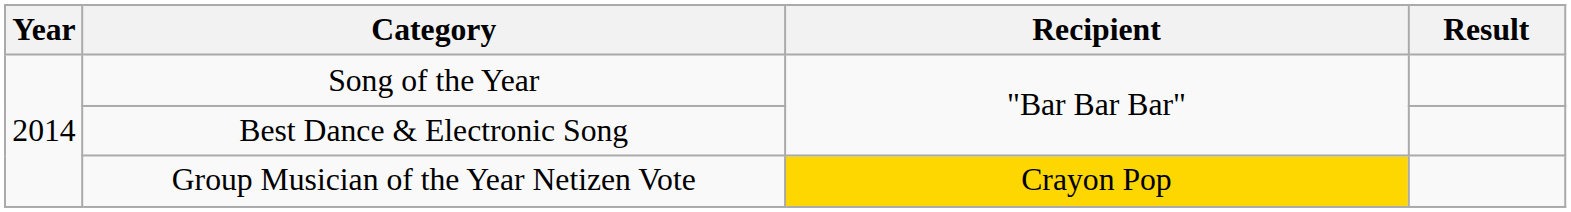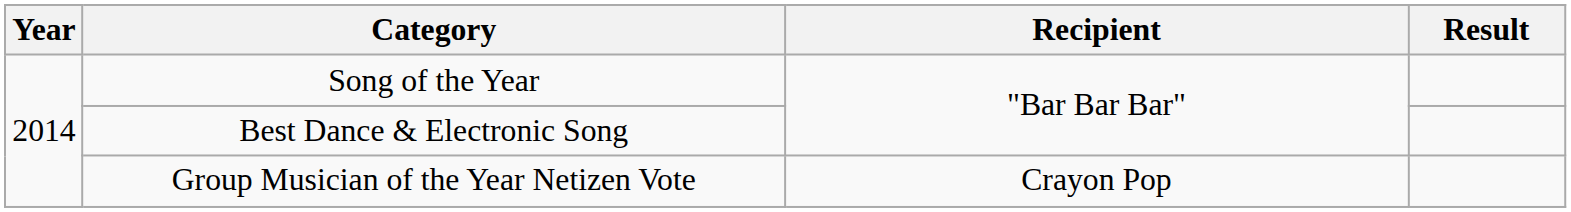(1096, 180) gold background -> (1096, 180) no background
